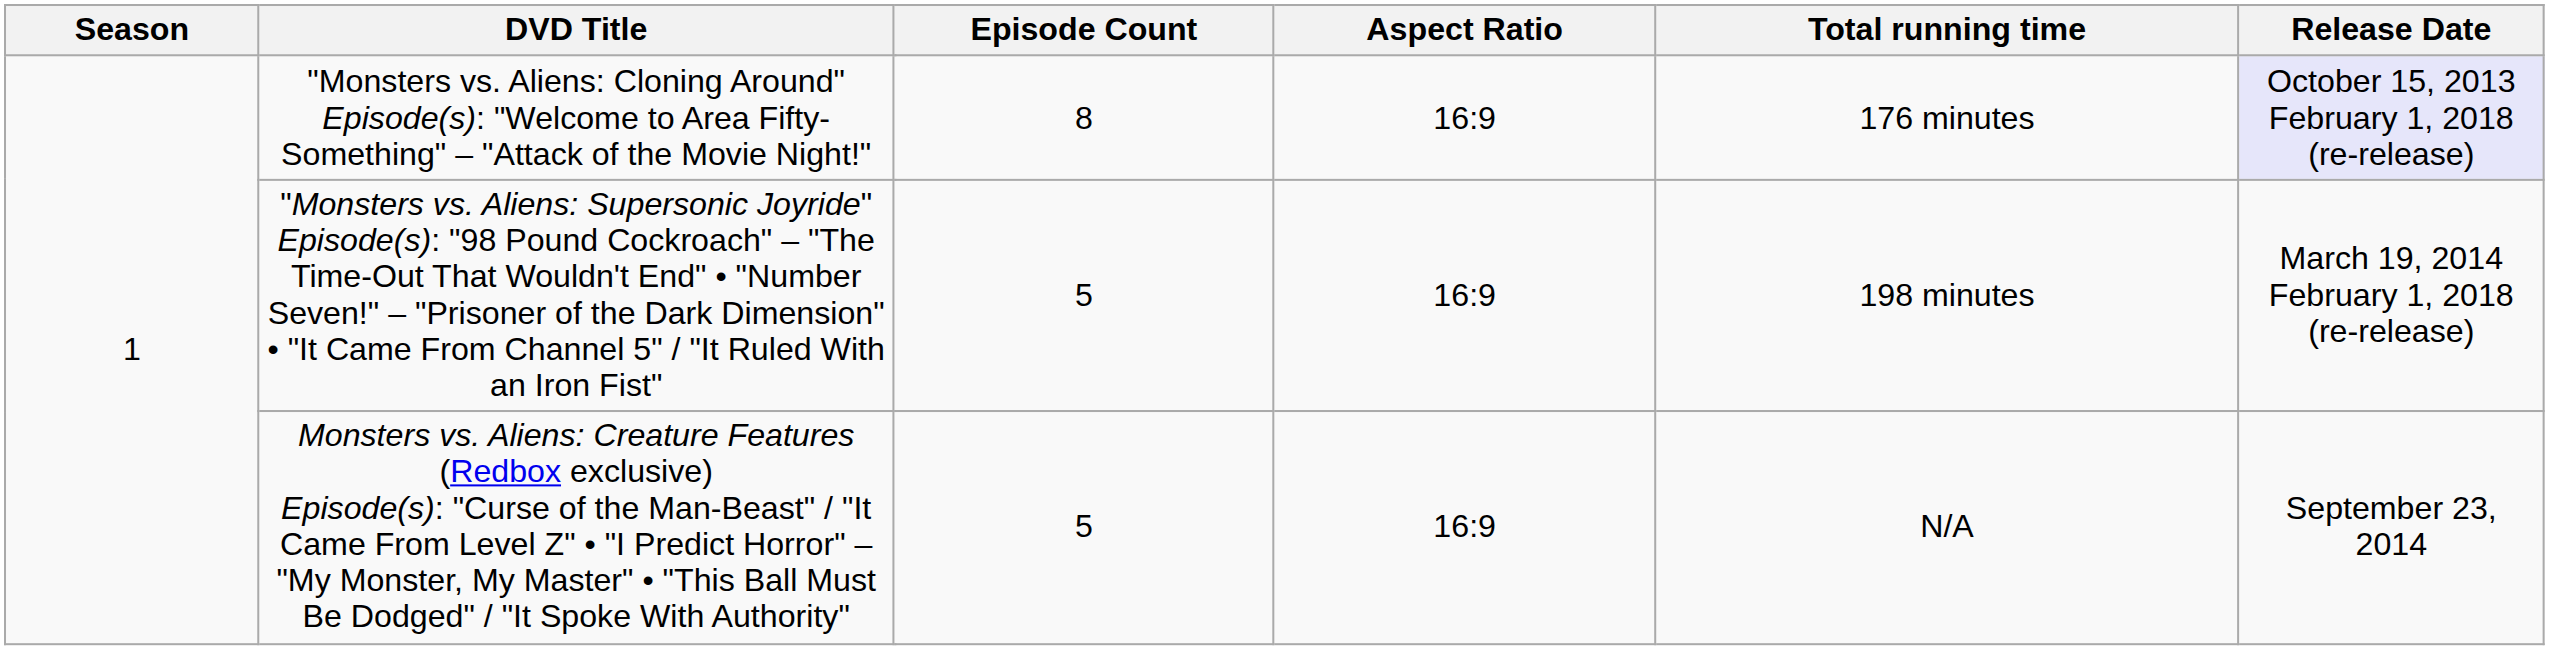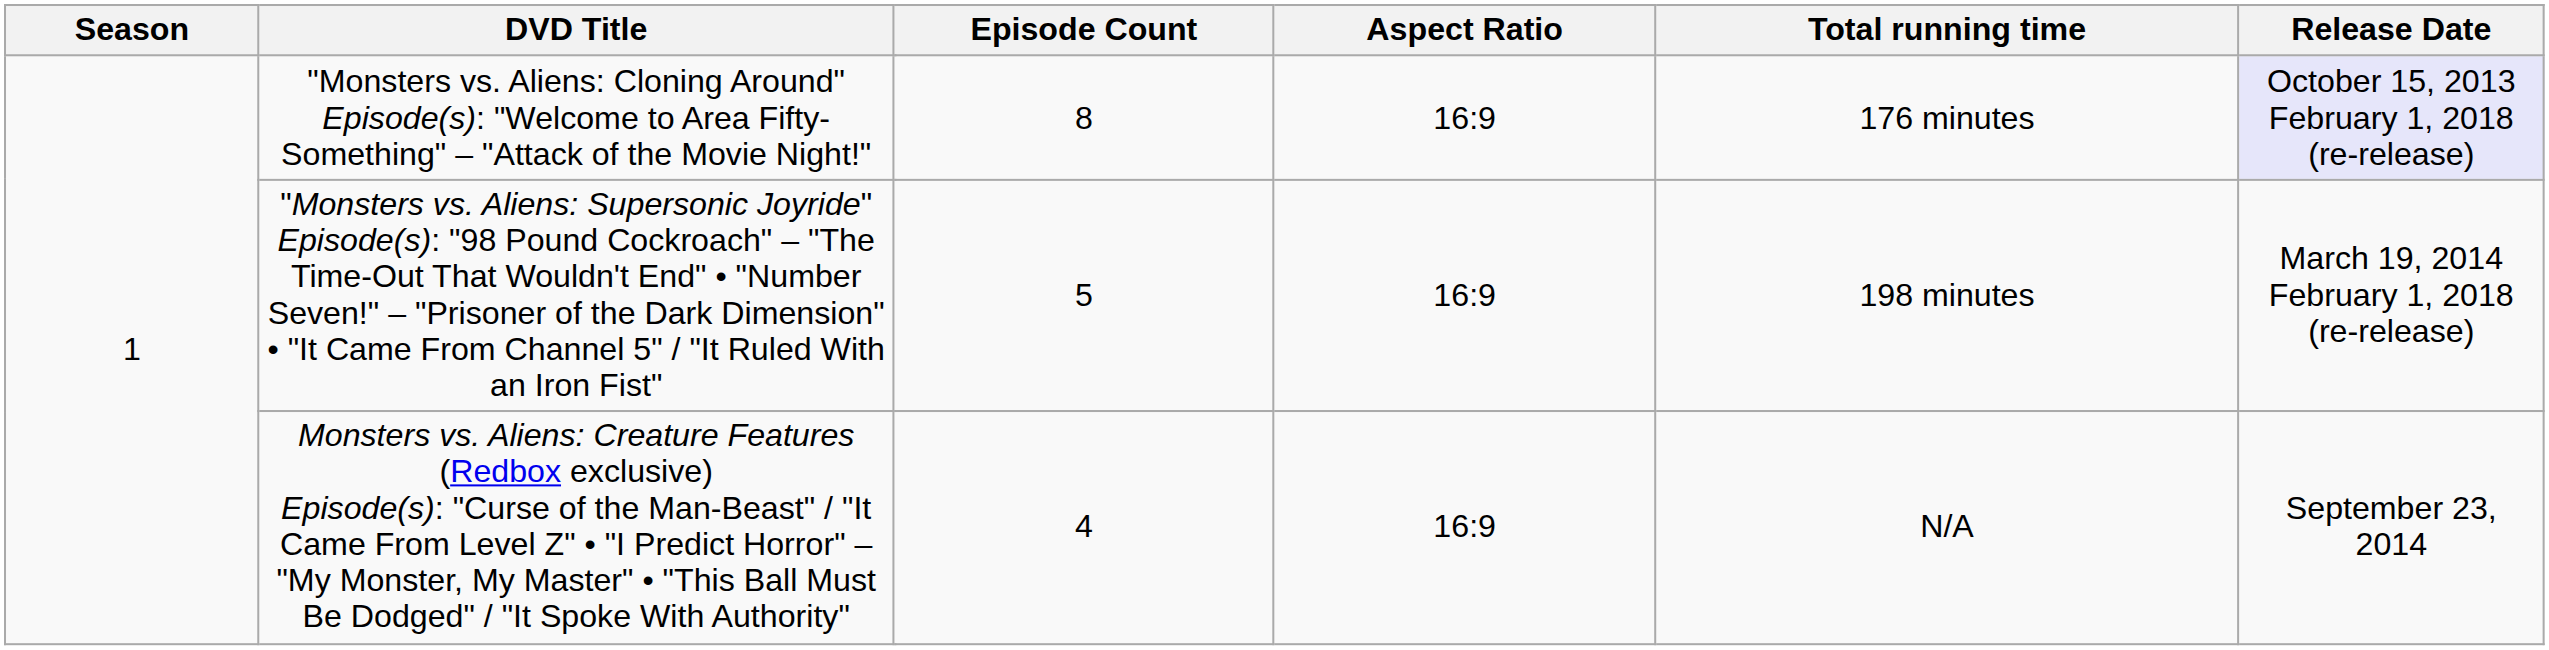(1084, 526) 5 -> (1084, 526) 4
